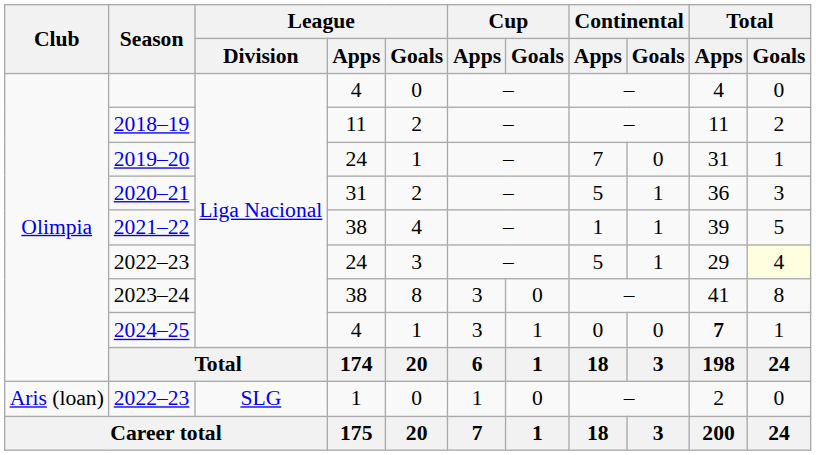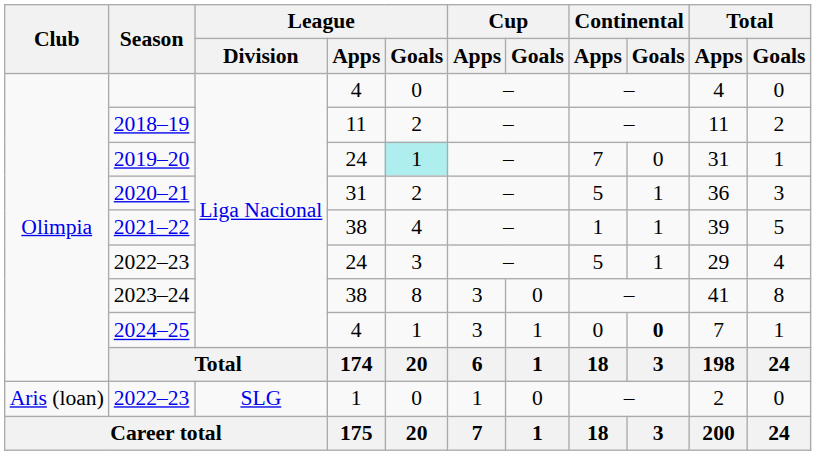(417, 158) no background -> (417, 158) paleturquoise background
(779, 261) lightyellow background -> (779, 261) no background
(658, 329) normal -> (658, 329) bold
(719, 329) bold -> (719, 329) normal
